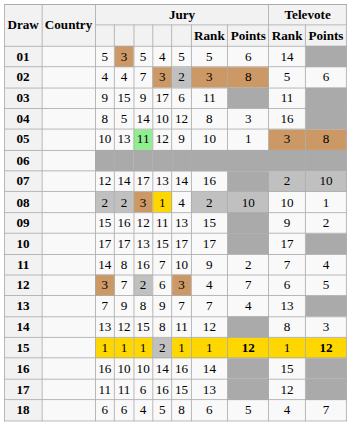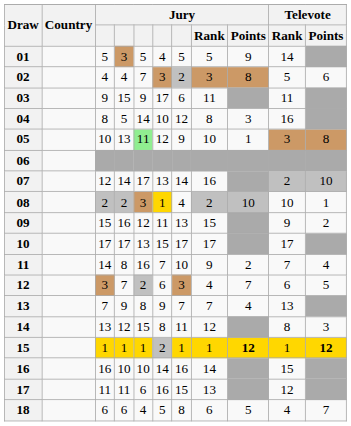(248, 56) 6 -> (248, 56) 9
